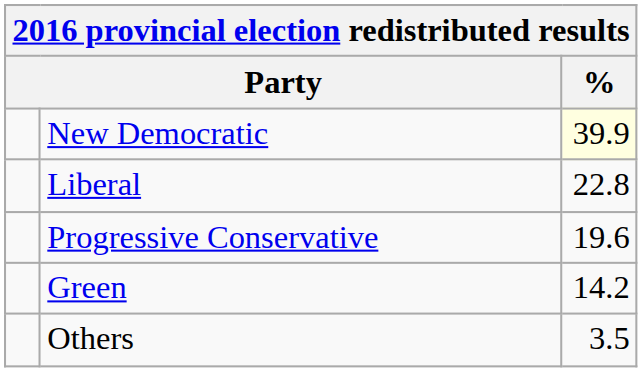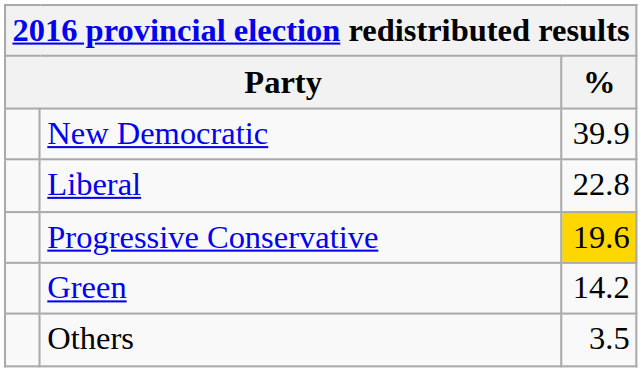(601, 133) lightyellow background -> (601, 133) no background
(601, 236) no background -> (601, 236) gold background
